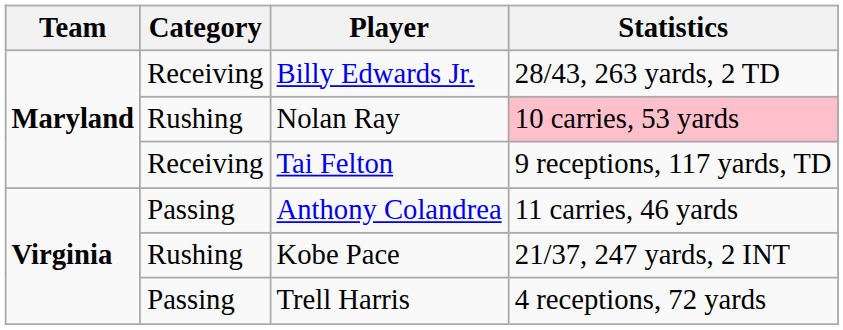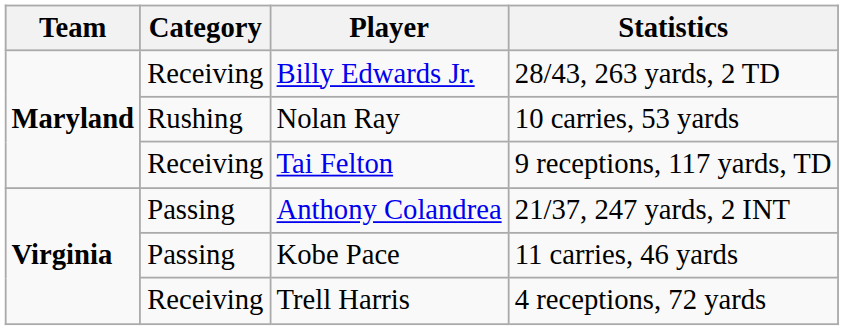(627, 118) pink background -> (627, 118) no background
(626, 209) 11 carries, 46 yards -> (652, 209) 21/37, 247 yards, 2 INT
(195, 254) Rushing -> (191, 254) Passing
(652, 254) 21/37, 247 yards, 2 INT -> (626, 254) 11 carries, 46 yards
(191, 300) Passing -> (205, 300) Receiving
